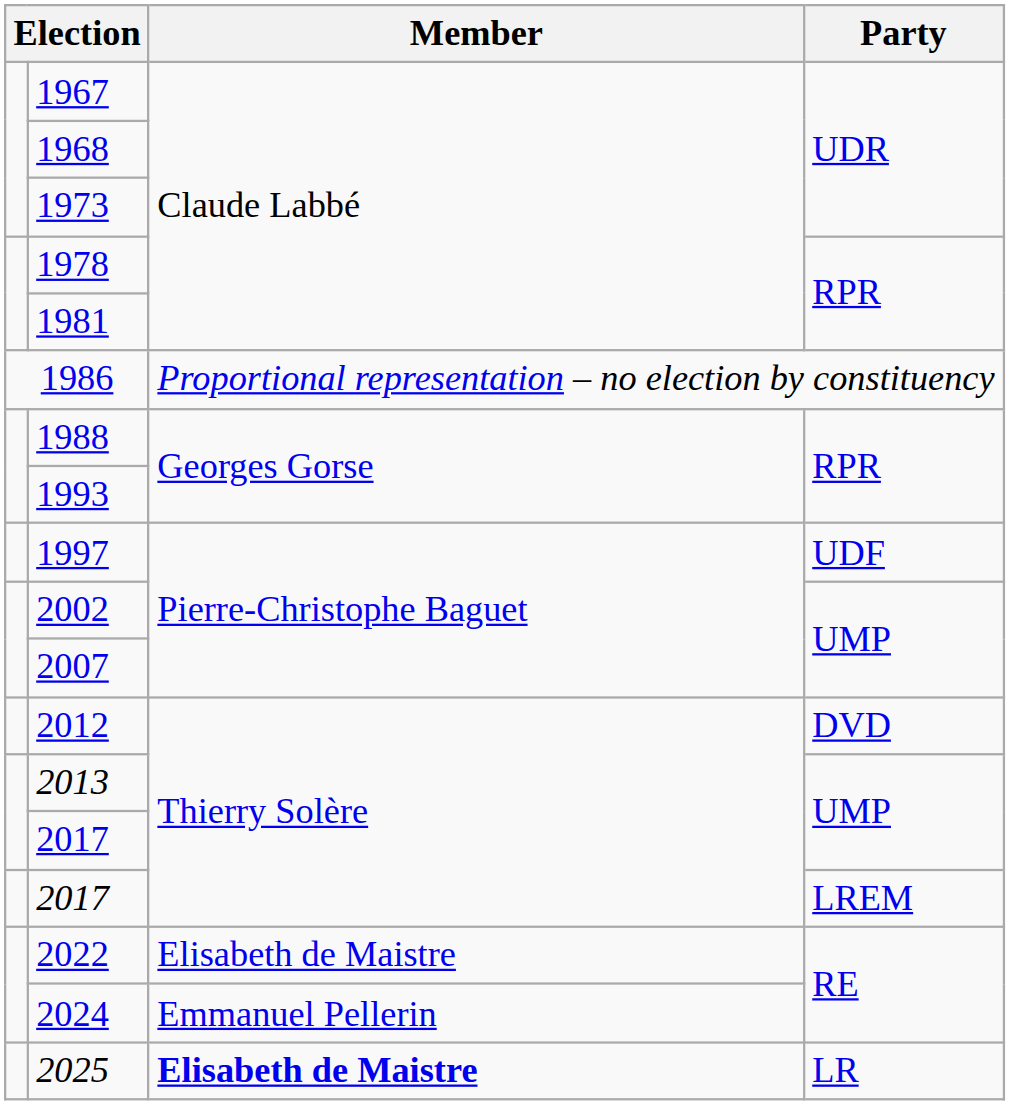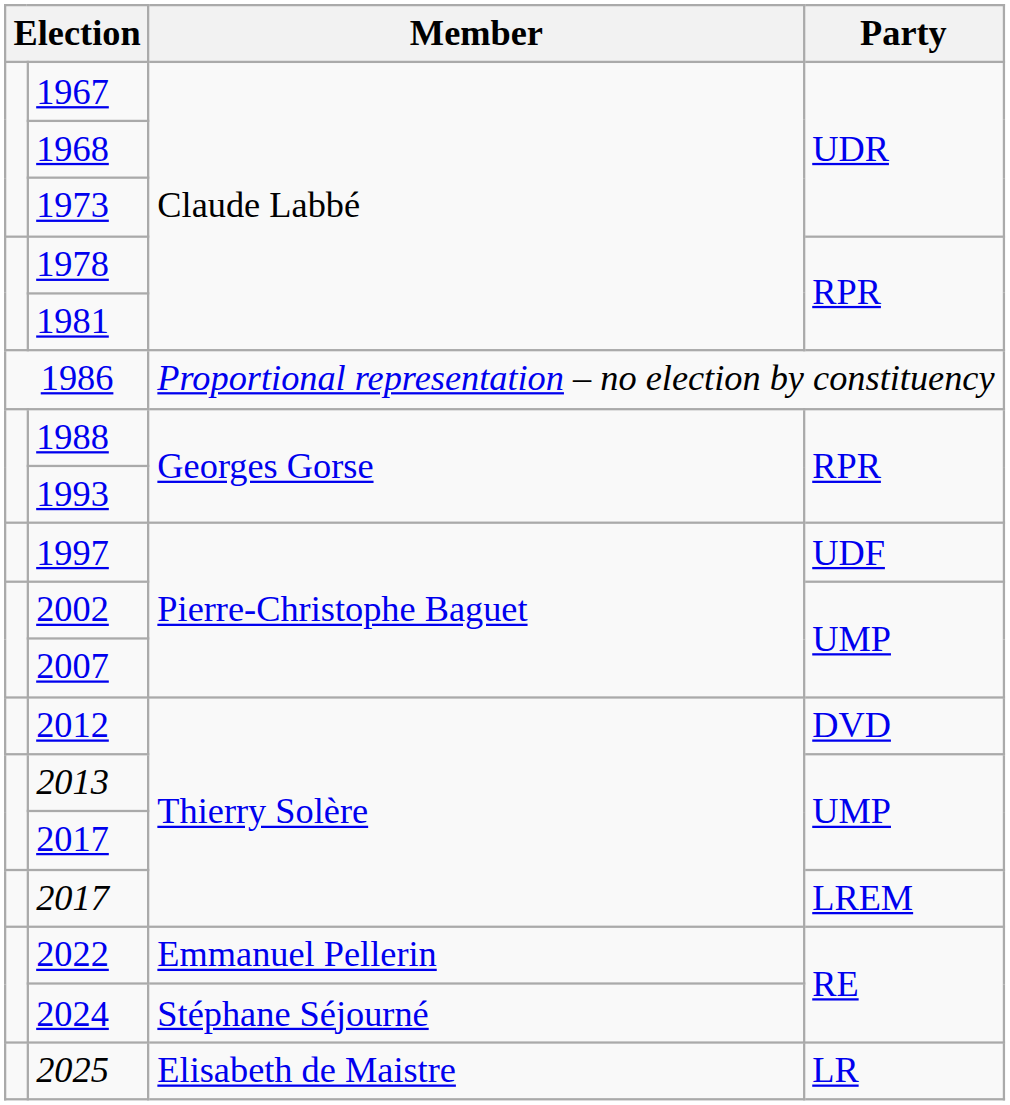(307, 954) Elisabeth de Maistre -> (297, 954) Emmanuel Pellerin
(297, 1012) Emmanuel Pellerin -> (293, 1012) Stéphane Séjourné
(317, 1070) bold -> (307, 1070) normal
